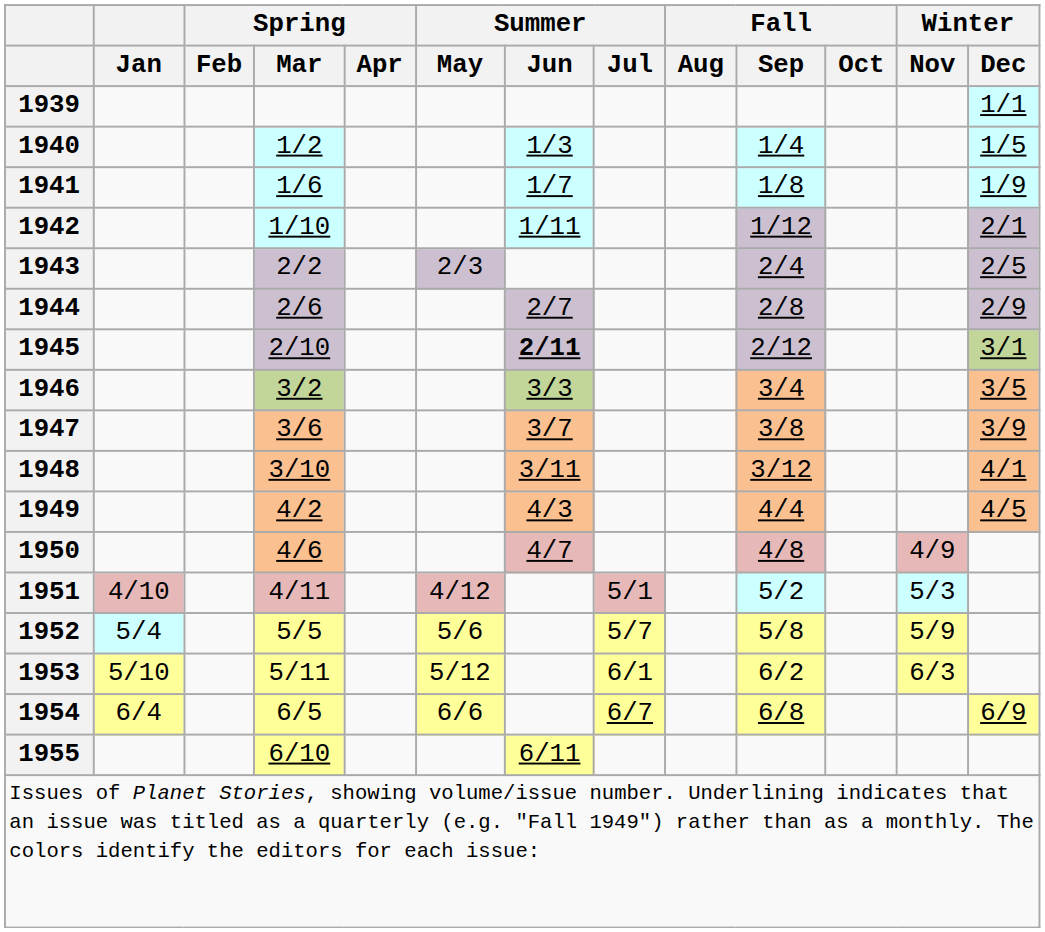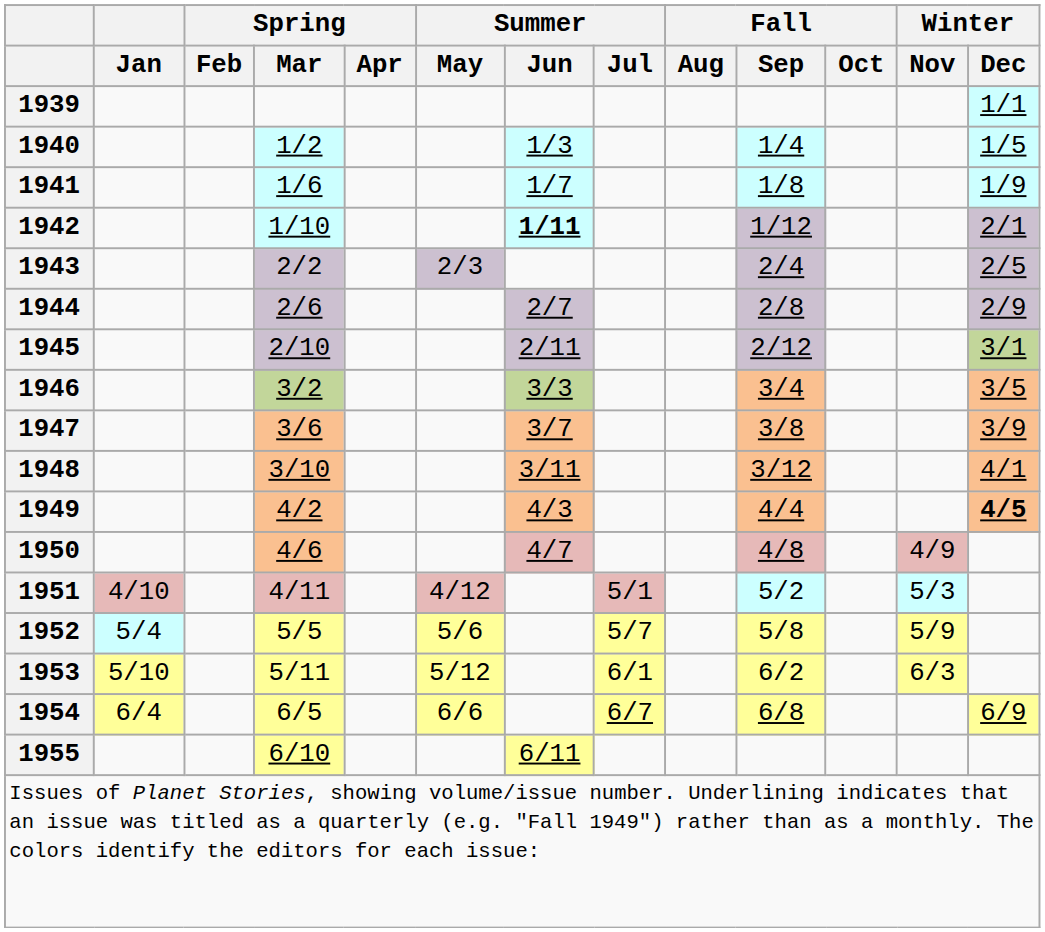(550, 227) normal -> (550, 227) bold
(550, 348) bold -> (550, 348) normal
(1003, 510) normal -> (1003, 510) bold
